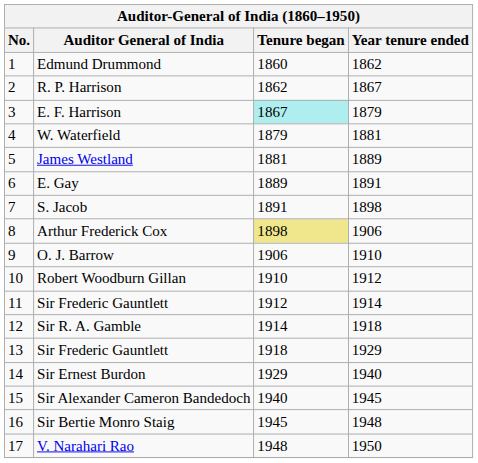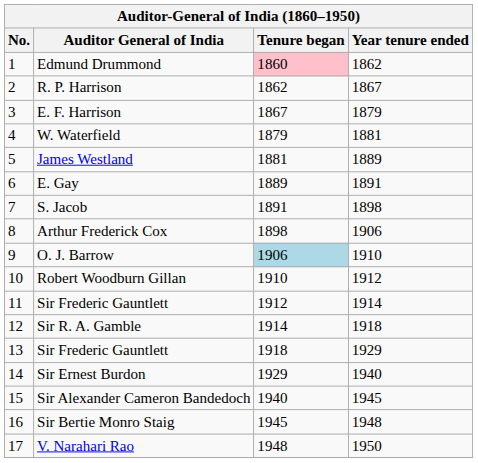(272, 64) no background -> (272, 64) pink background
(272, 111) paleturquoise background -> (272, 111) no background
(272, 231) khaki background -> (272, 231) no background
(272, 254) no background -> (272, 254) lightblue background
